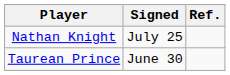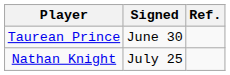rows swapped: (64, 59) <-> (64, 37)
